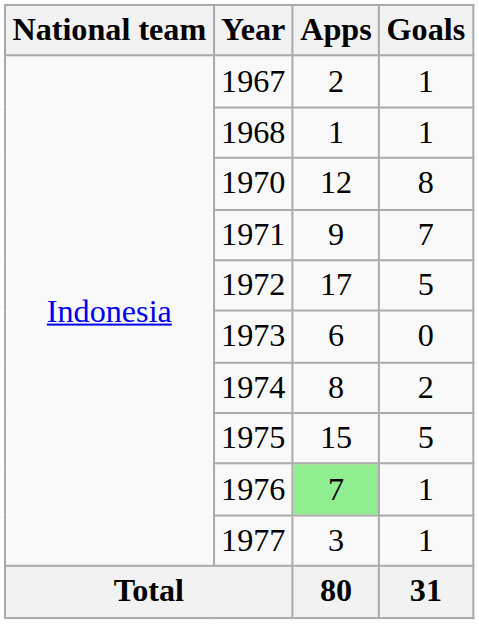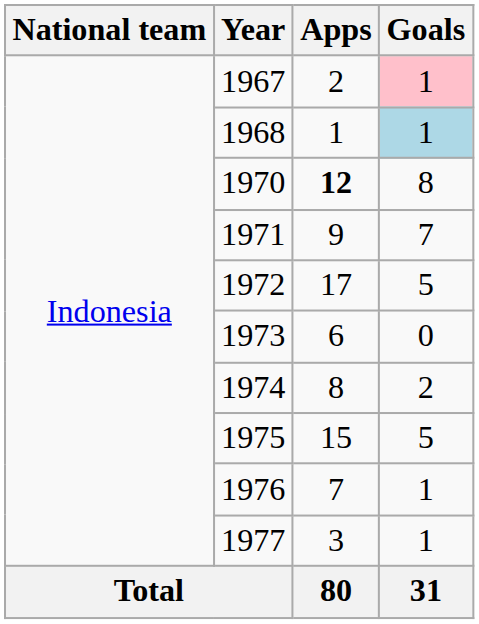(426, 81) no background -> (426, 81) pink background
(426, 132) no background -> (426, 132) lightblue background
(336, 183) normal -> (336, 183) bold
(336, 489) lightgreen background -> (336, 489) no background
